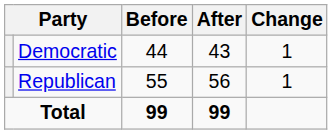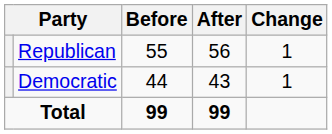rows swapped: (67, 81) <-> (67, 50)
